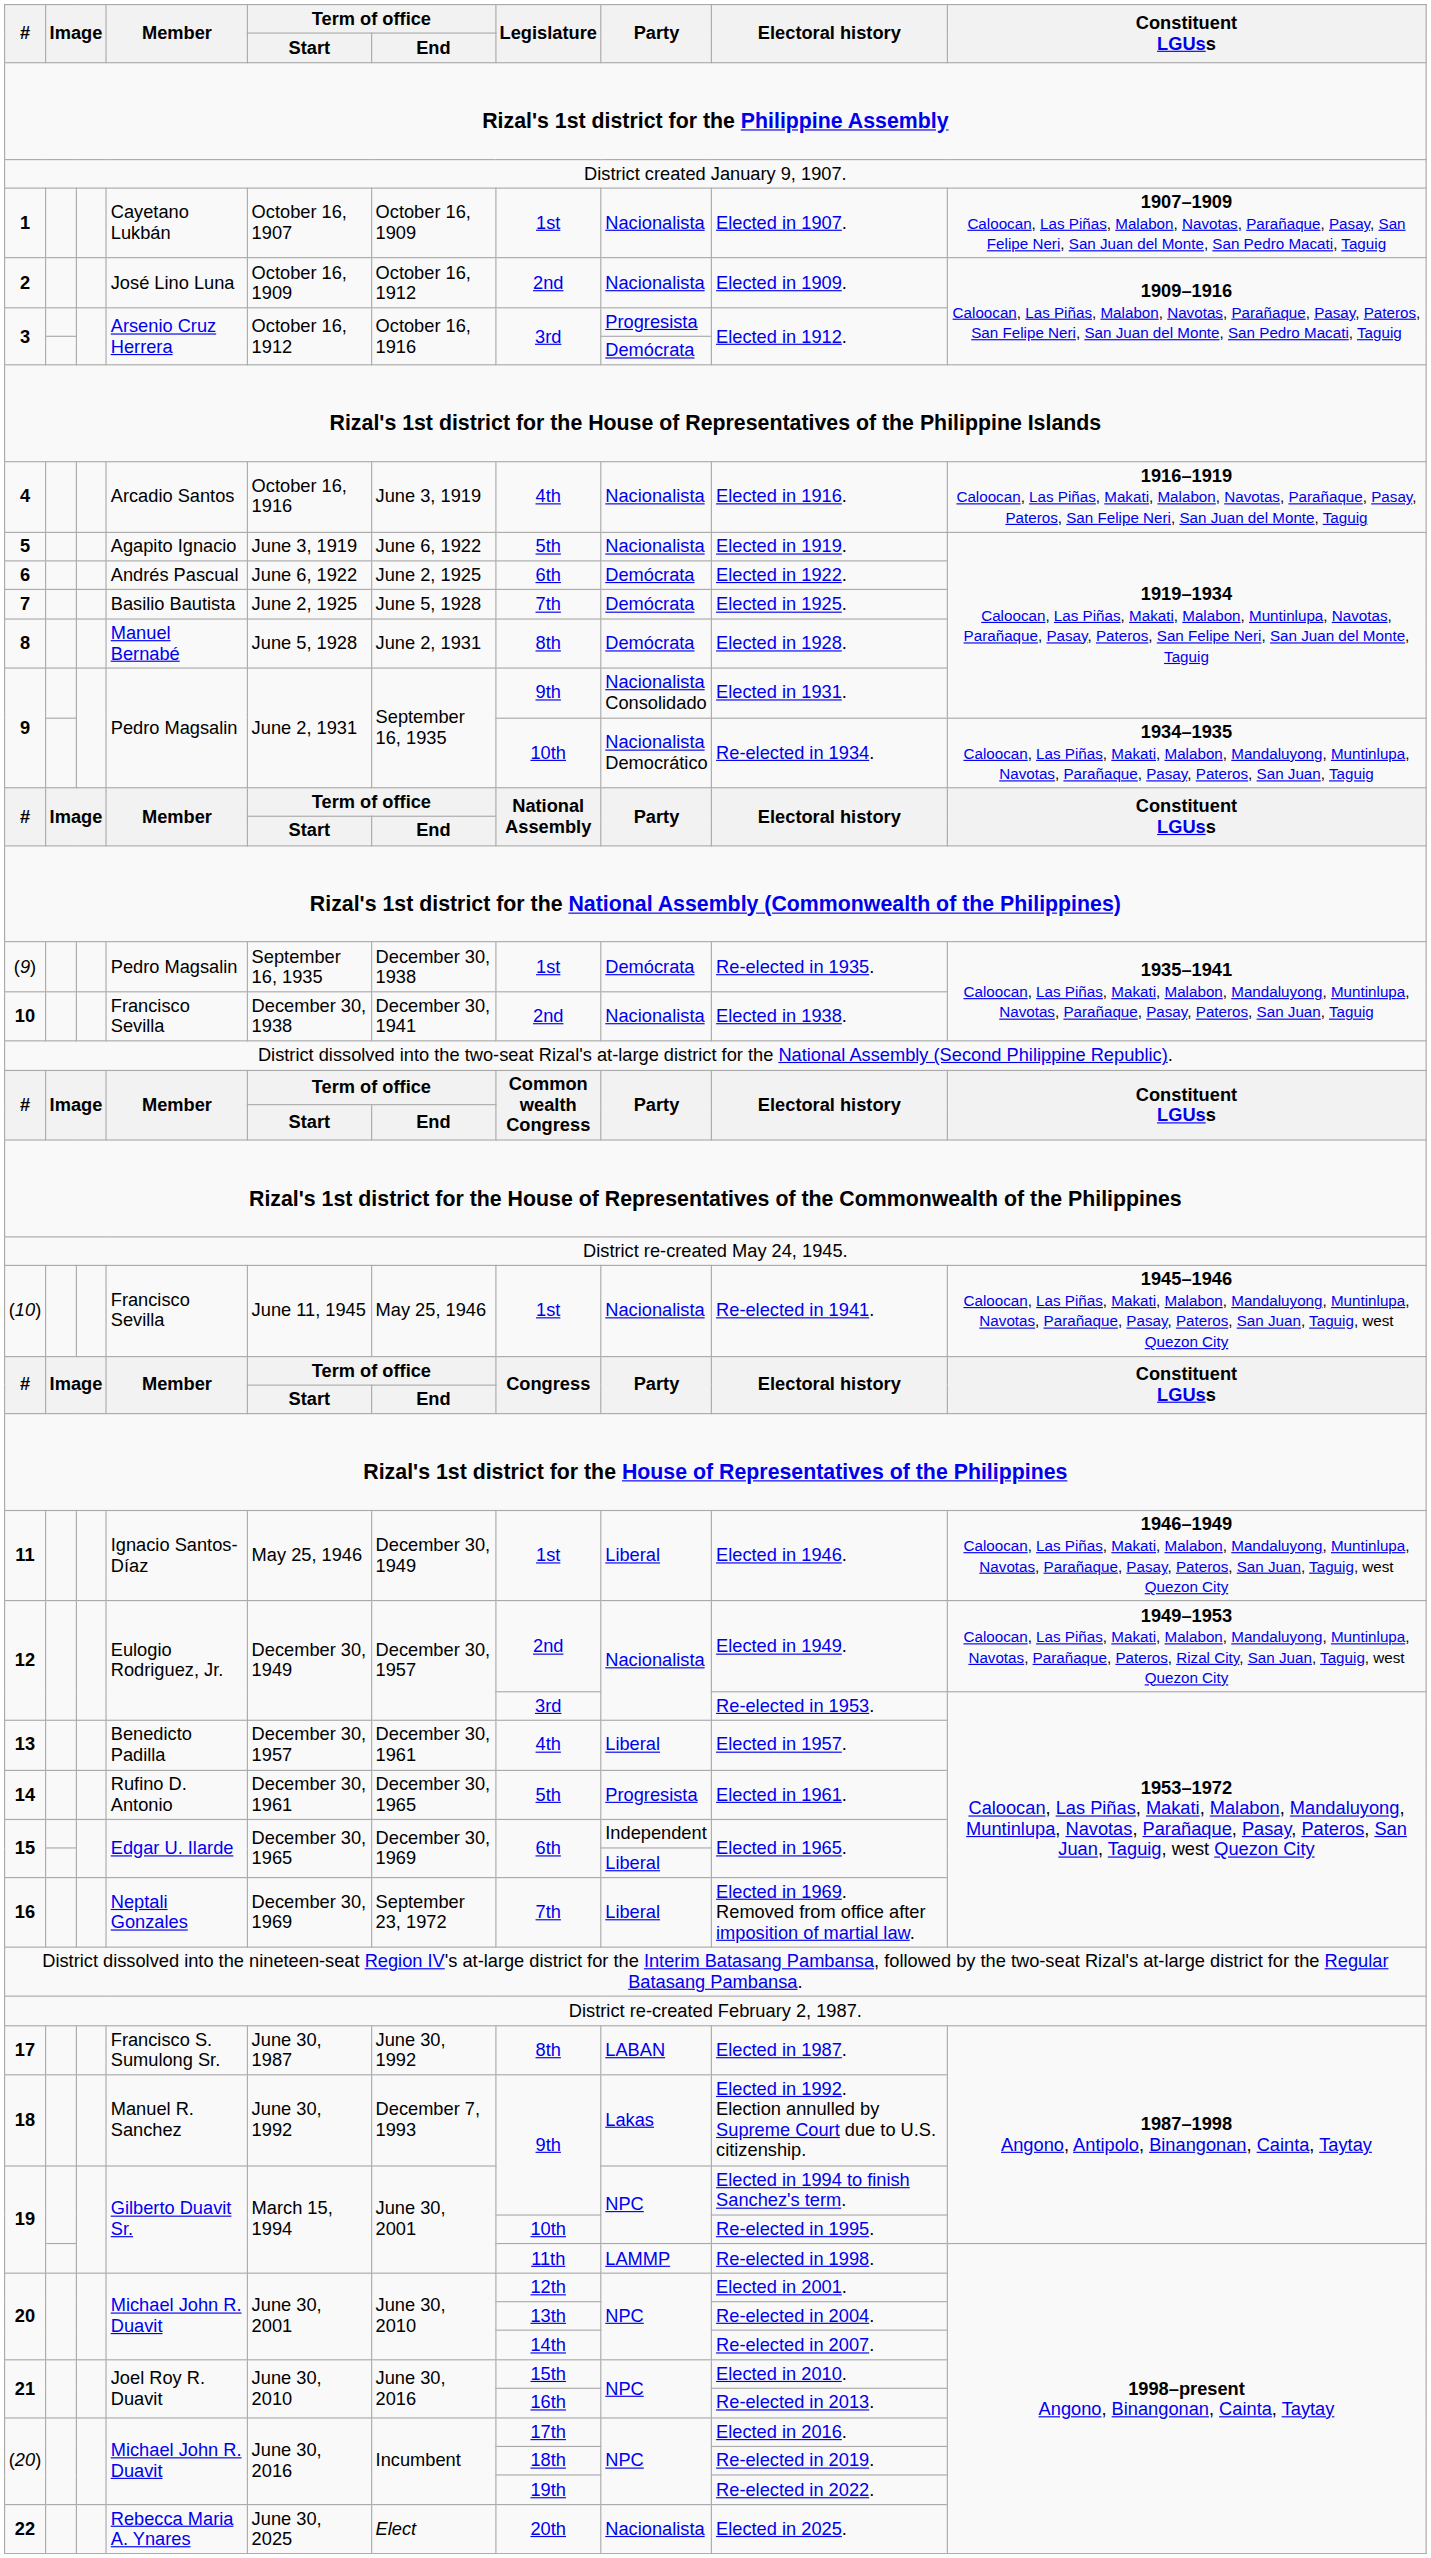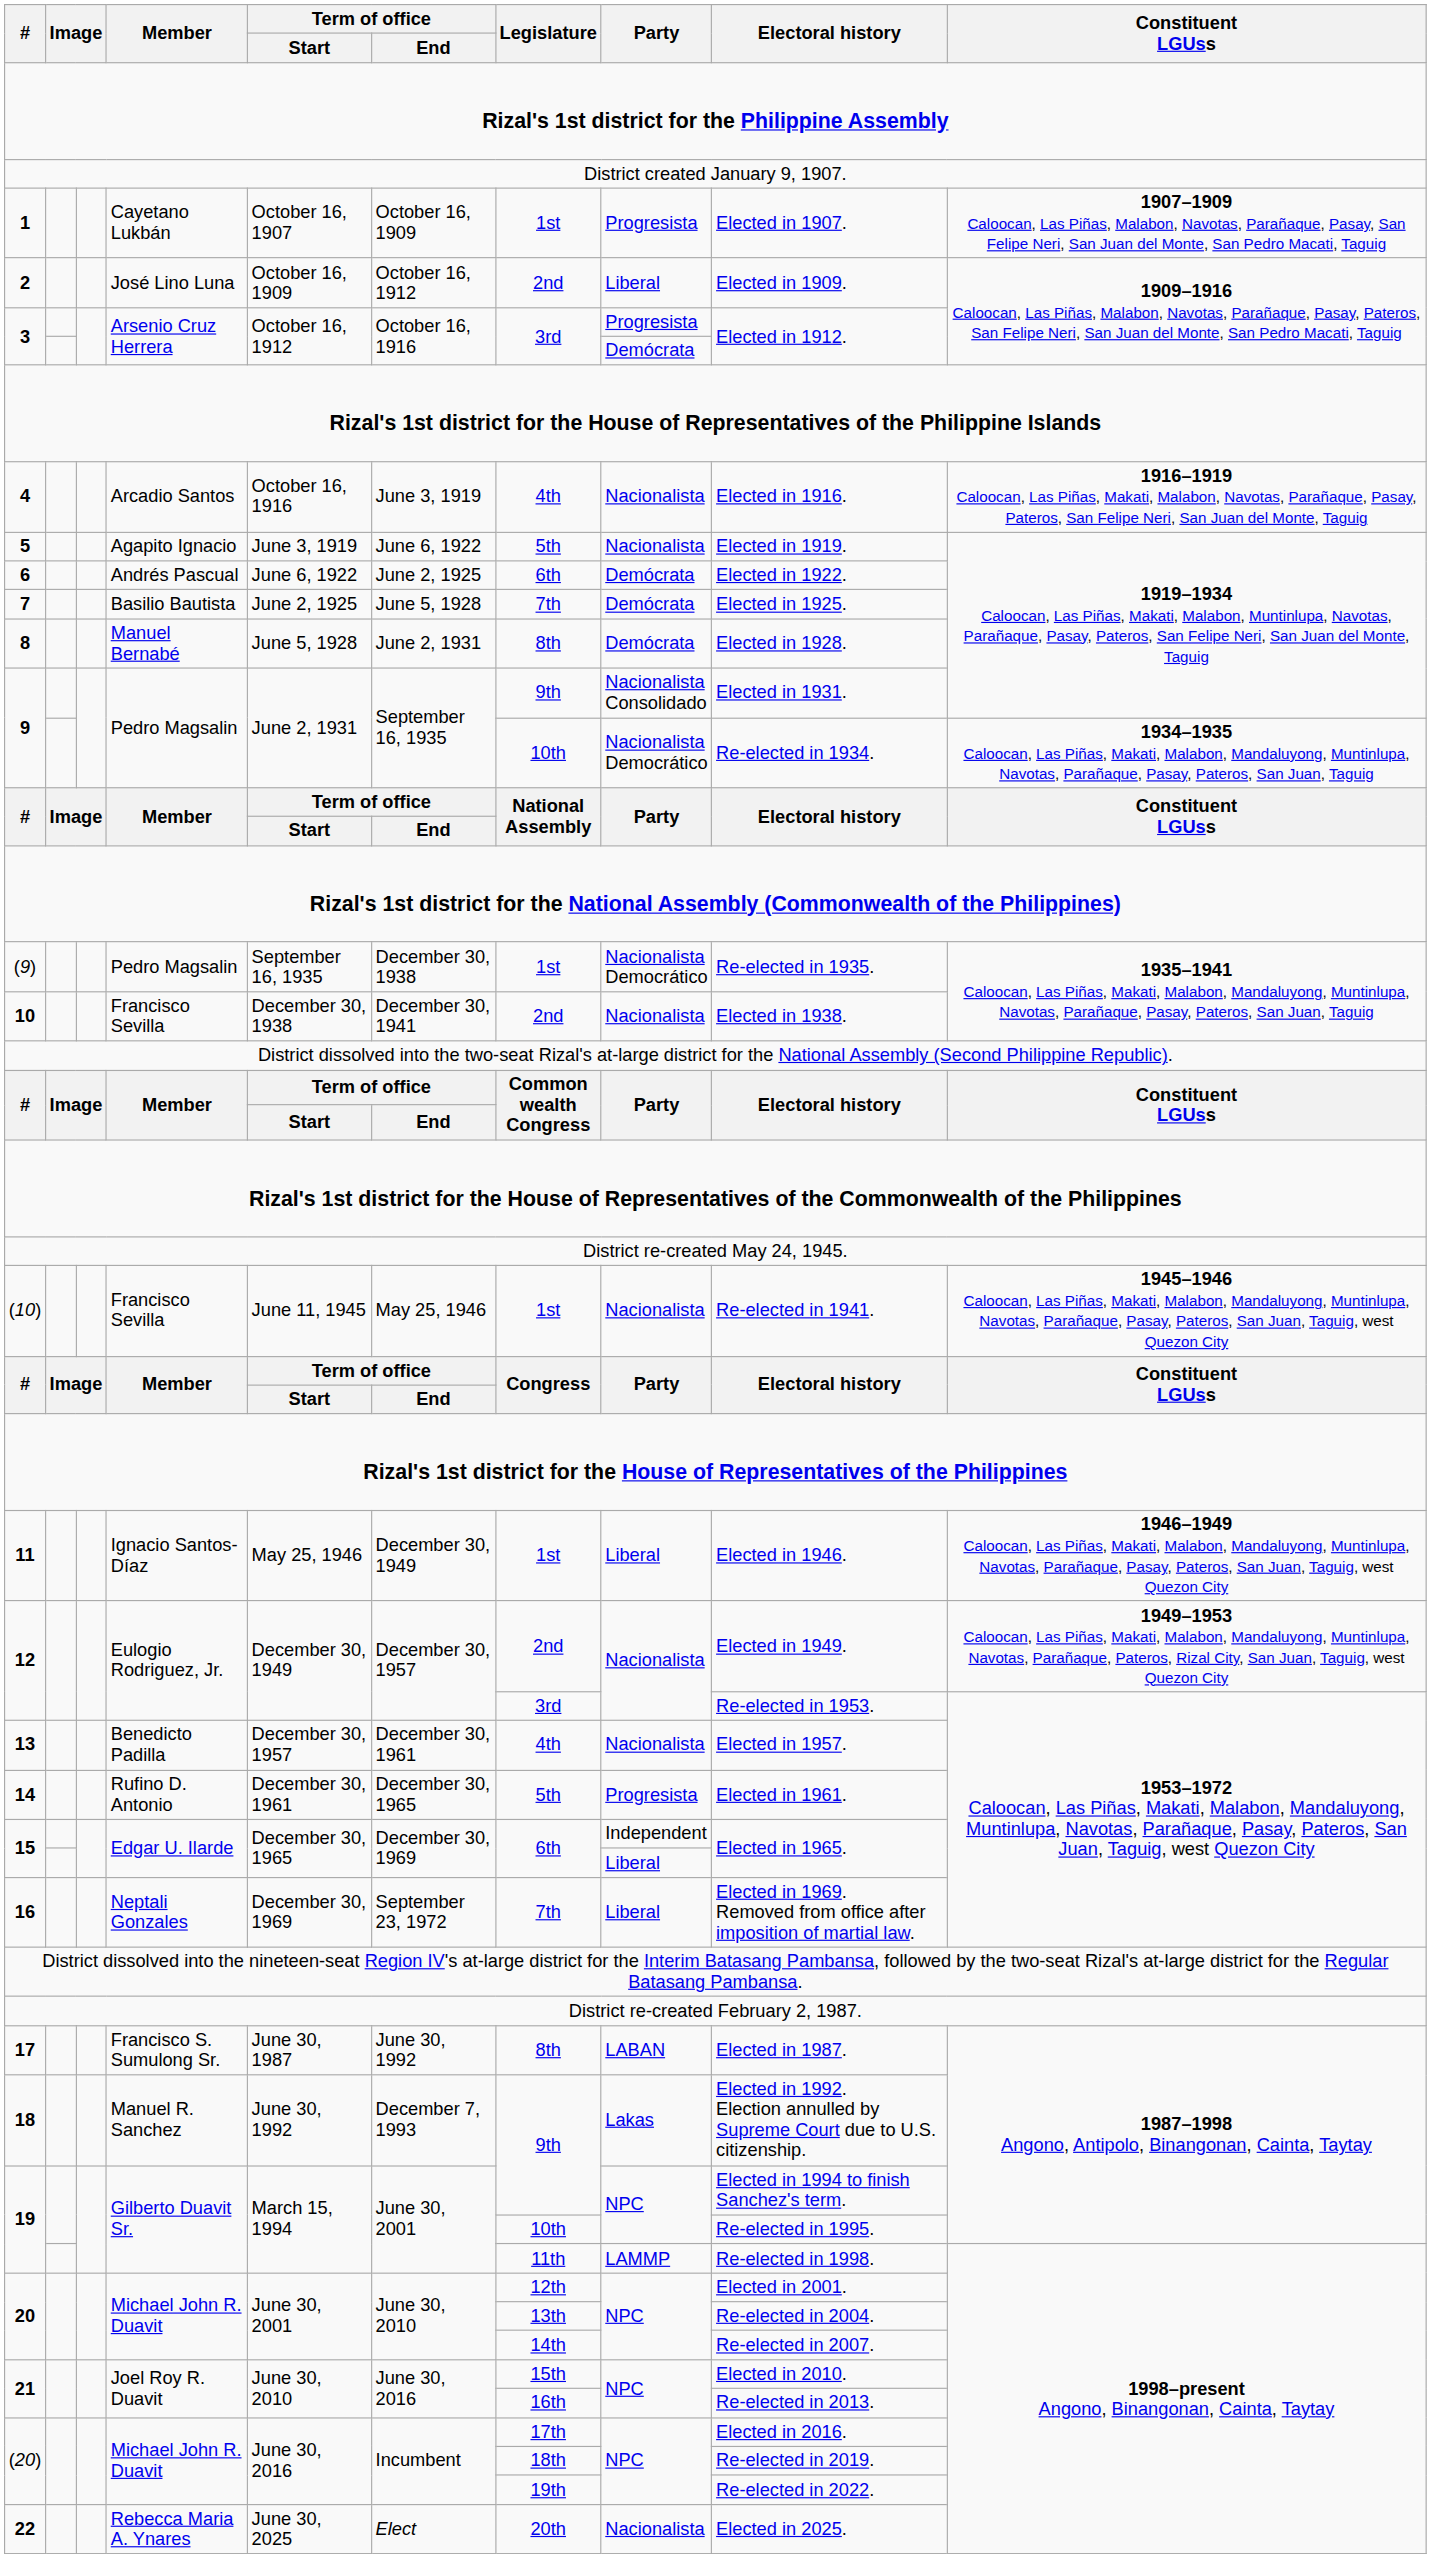(655, 222) Nacionalista -> (651, 222) Progresista
(655, 282) Nacionalista -> (633, 282) Liberal
(650, 966) Demócrata -> (656, 966) Nacionalista Democrático
(633, 1745) Liberal -> (655, 1745) Nacionalista
